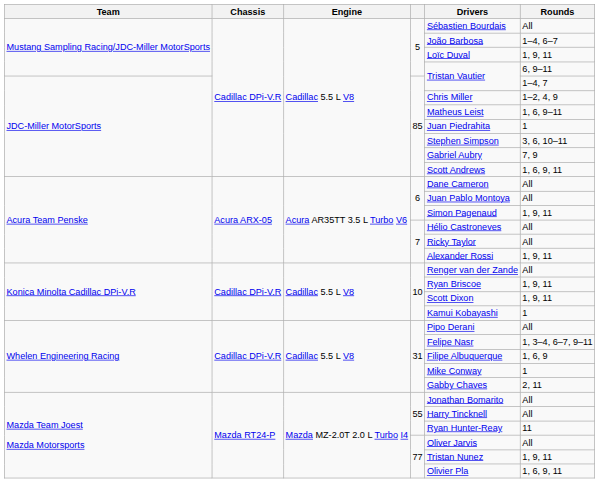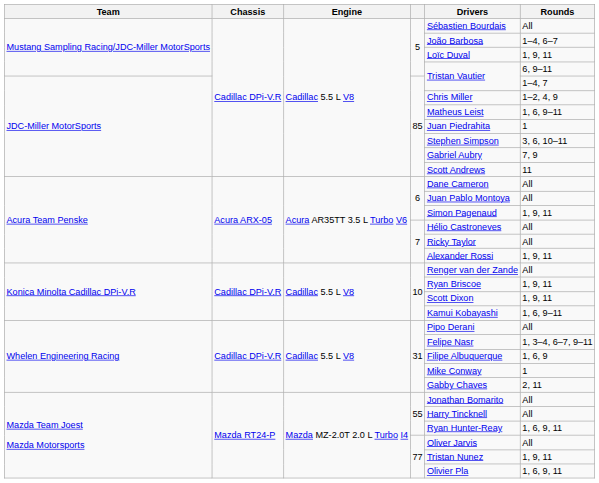(542, 169) 1, 6, 9, 11 -> (527, 169) 11
(525, 313) 1 -> (542, 313) 1, 6, 9–11
(527, 428) 11 -> (542, 428) 1, 6, 9, 11
